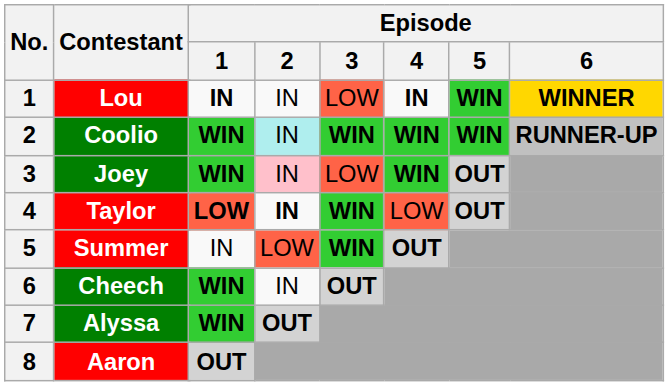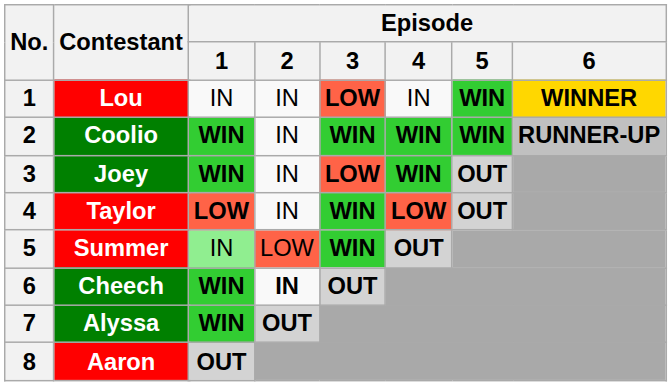(221, 98) bold -> (221, 98) normal
(352, 98) normal -> (353, 98) bold
(417, 98) bold -> (419, 98) normal
(287, 135) paleturquoise background -> (287, 135) no background
(287, 173) pink background -> (287, 173) no background
(352, 173) normal -> (353, 173) bold
(287, 211) bold -> (287, 211) normal
(417, 211) normal -> (419, 211) bold
(221, 248) no background -> (221, 248) lightgreen background
(287, 286) normal -> (287, 286) bold
